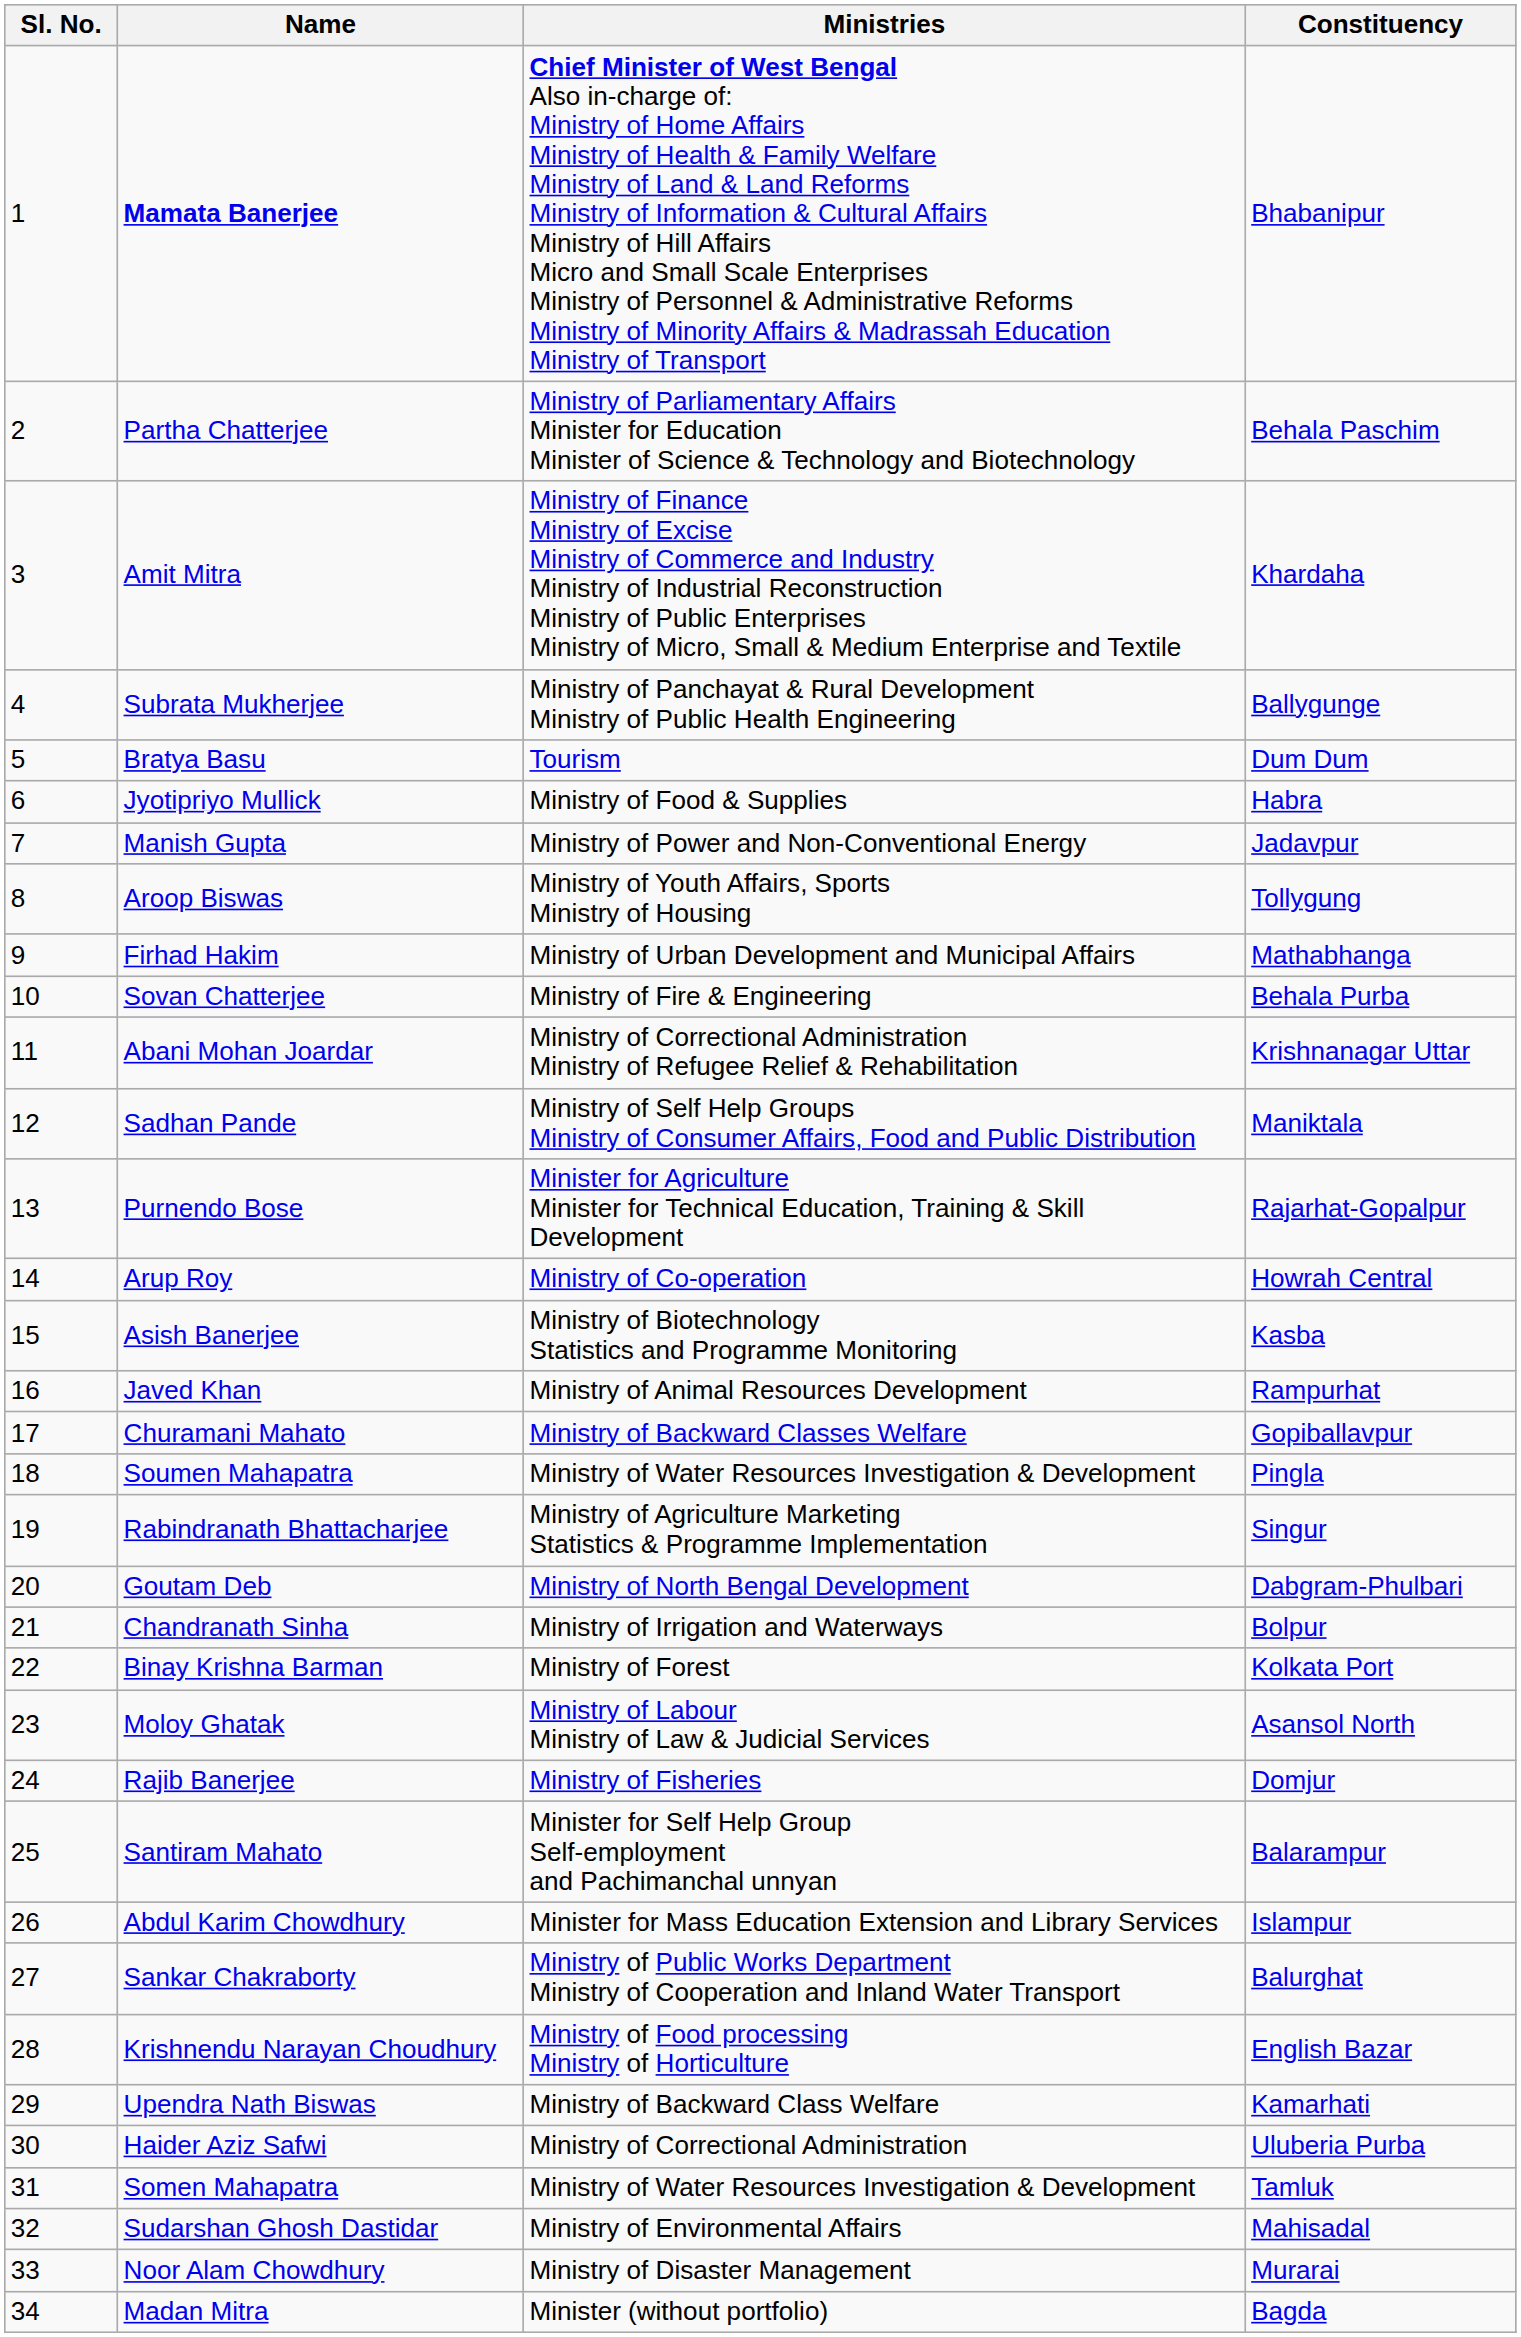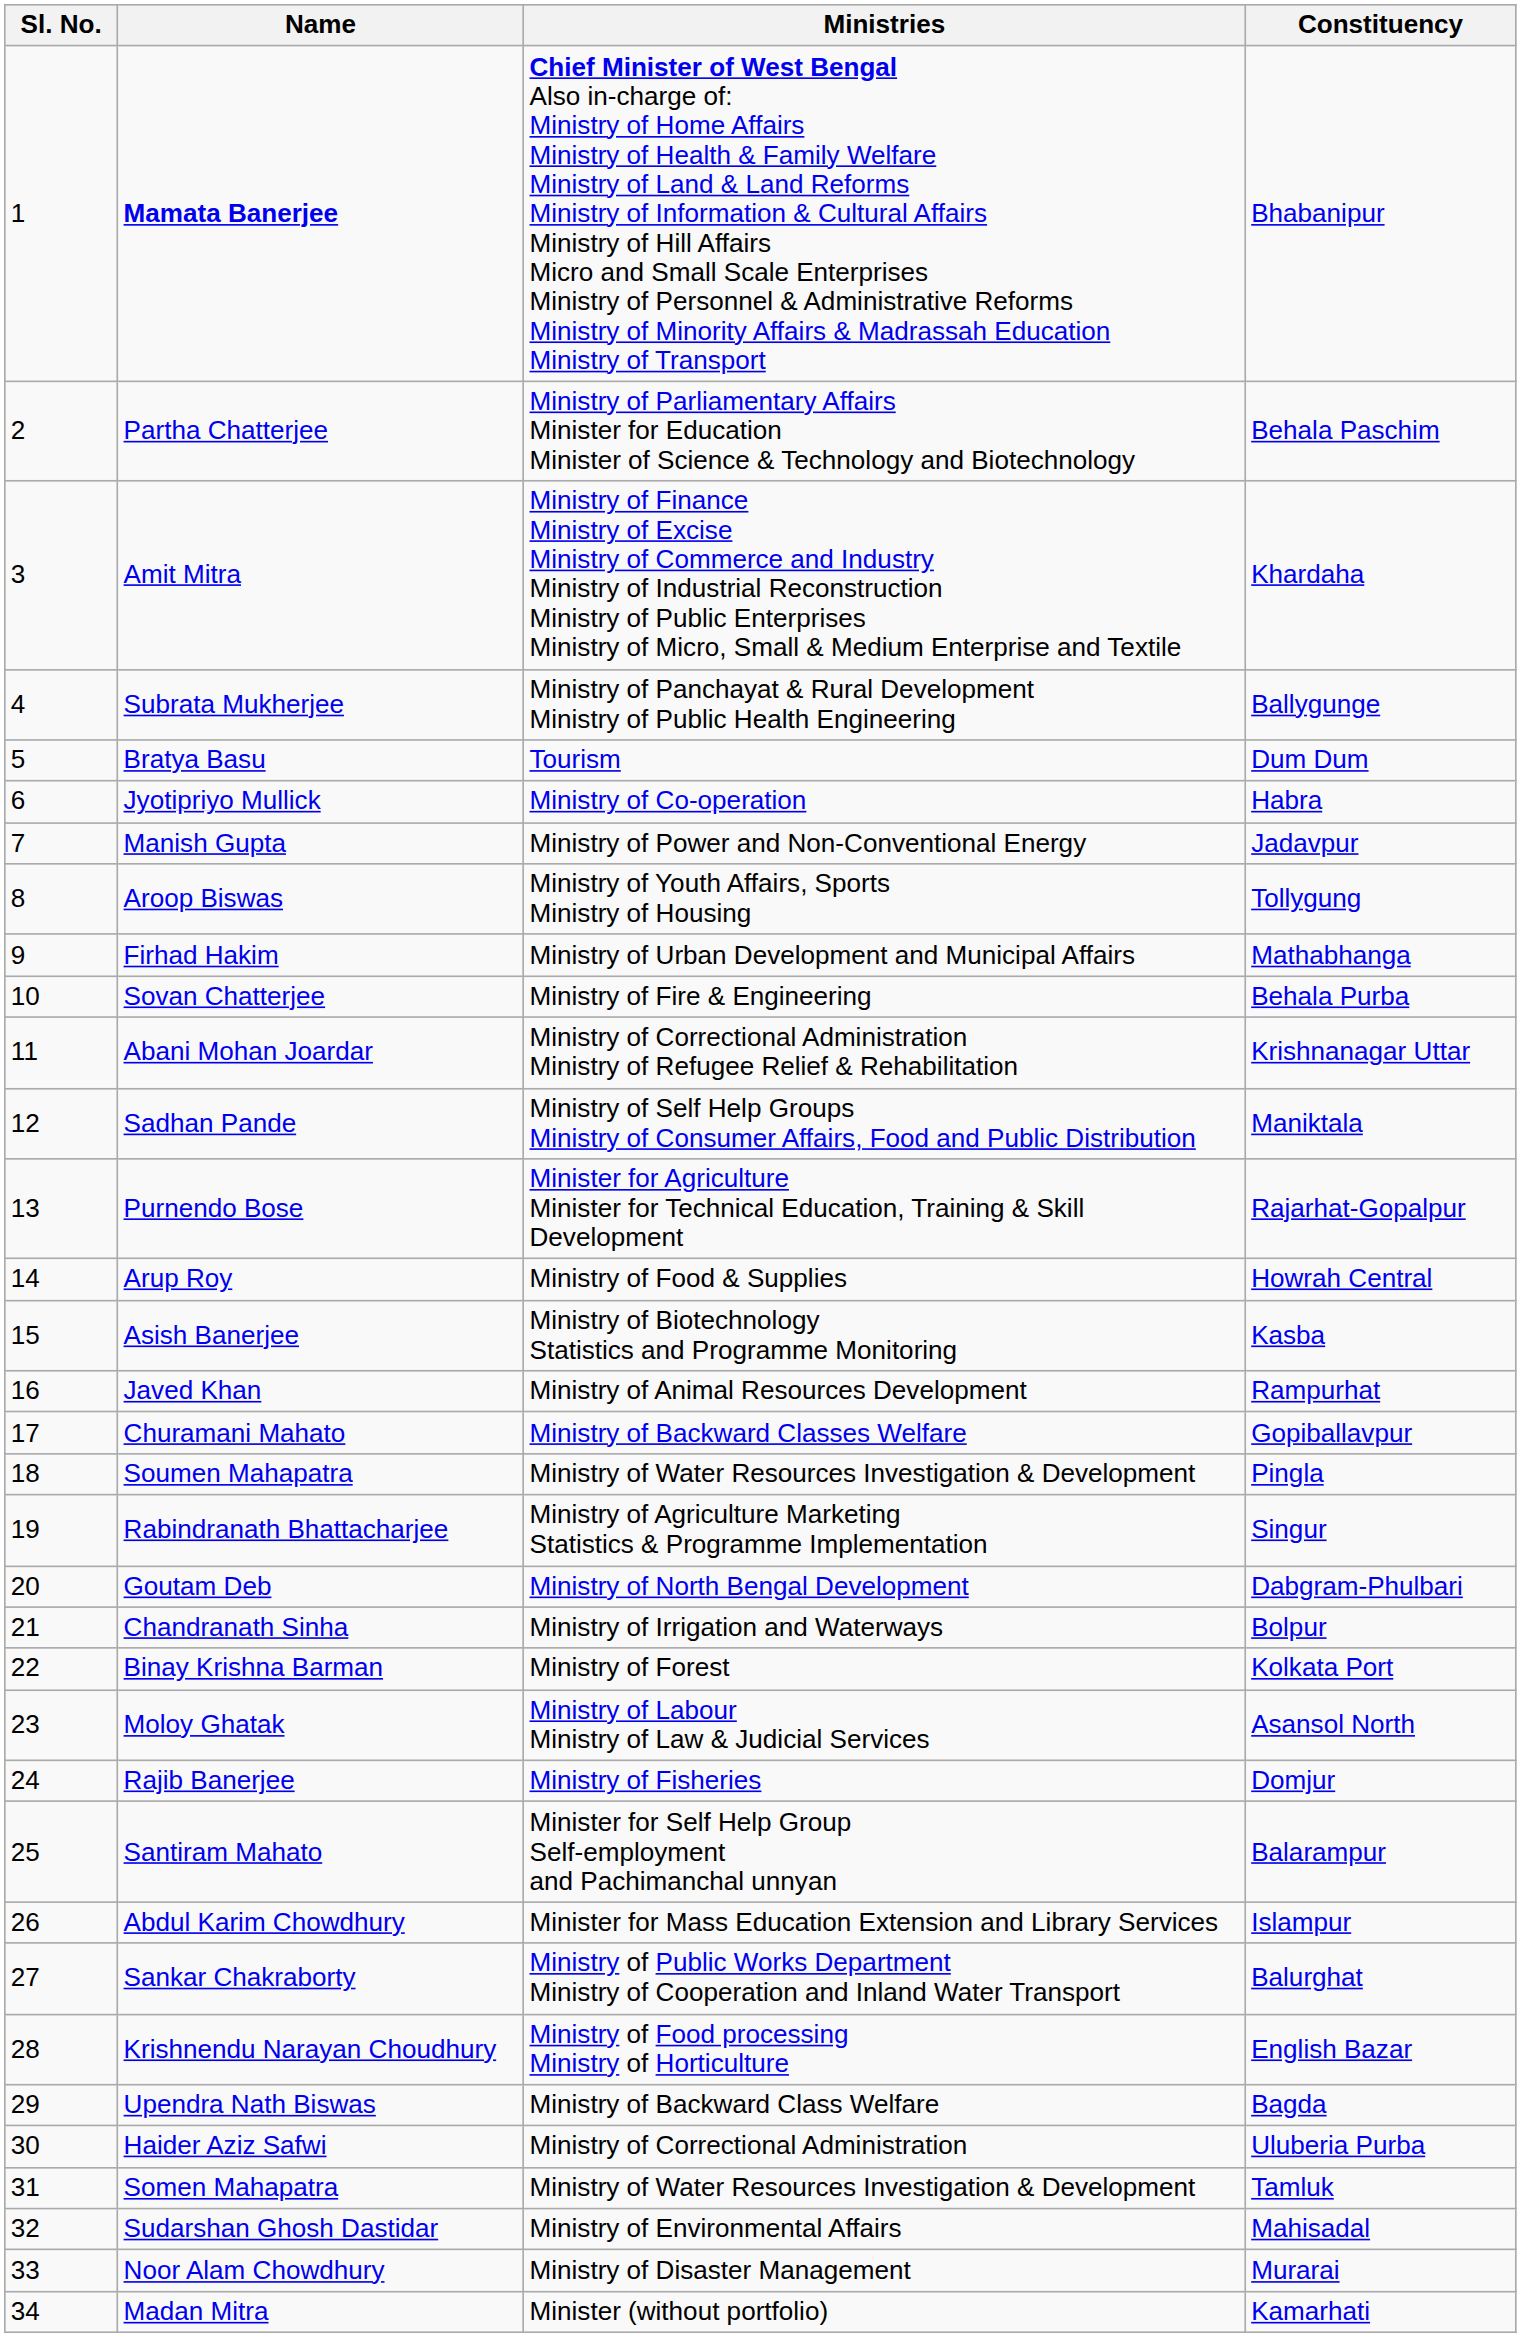(688, 801) Ministry of Food & Supplies -> (668, 801) Ministry of Co-operation
(668, 1279) Ministry of Co-operation -> (688, 1279) Ministry of Food & Supplies
(1311, 2104) Kamarhati -> (1289, 2104) Bagda
(1289, 2311) Bagda -> (1311, 2311) Kamarhati
